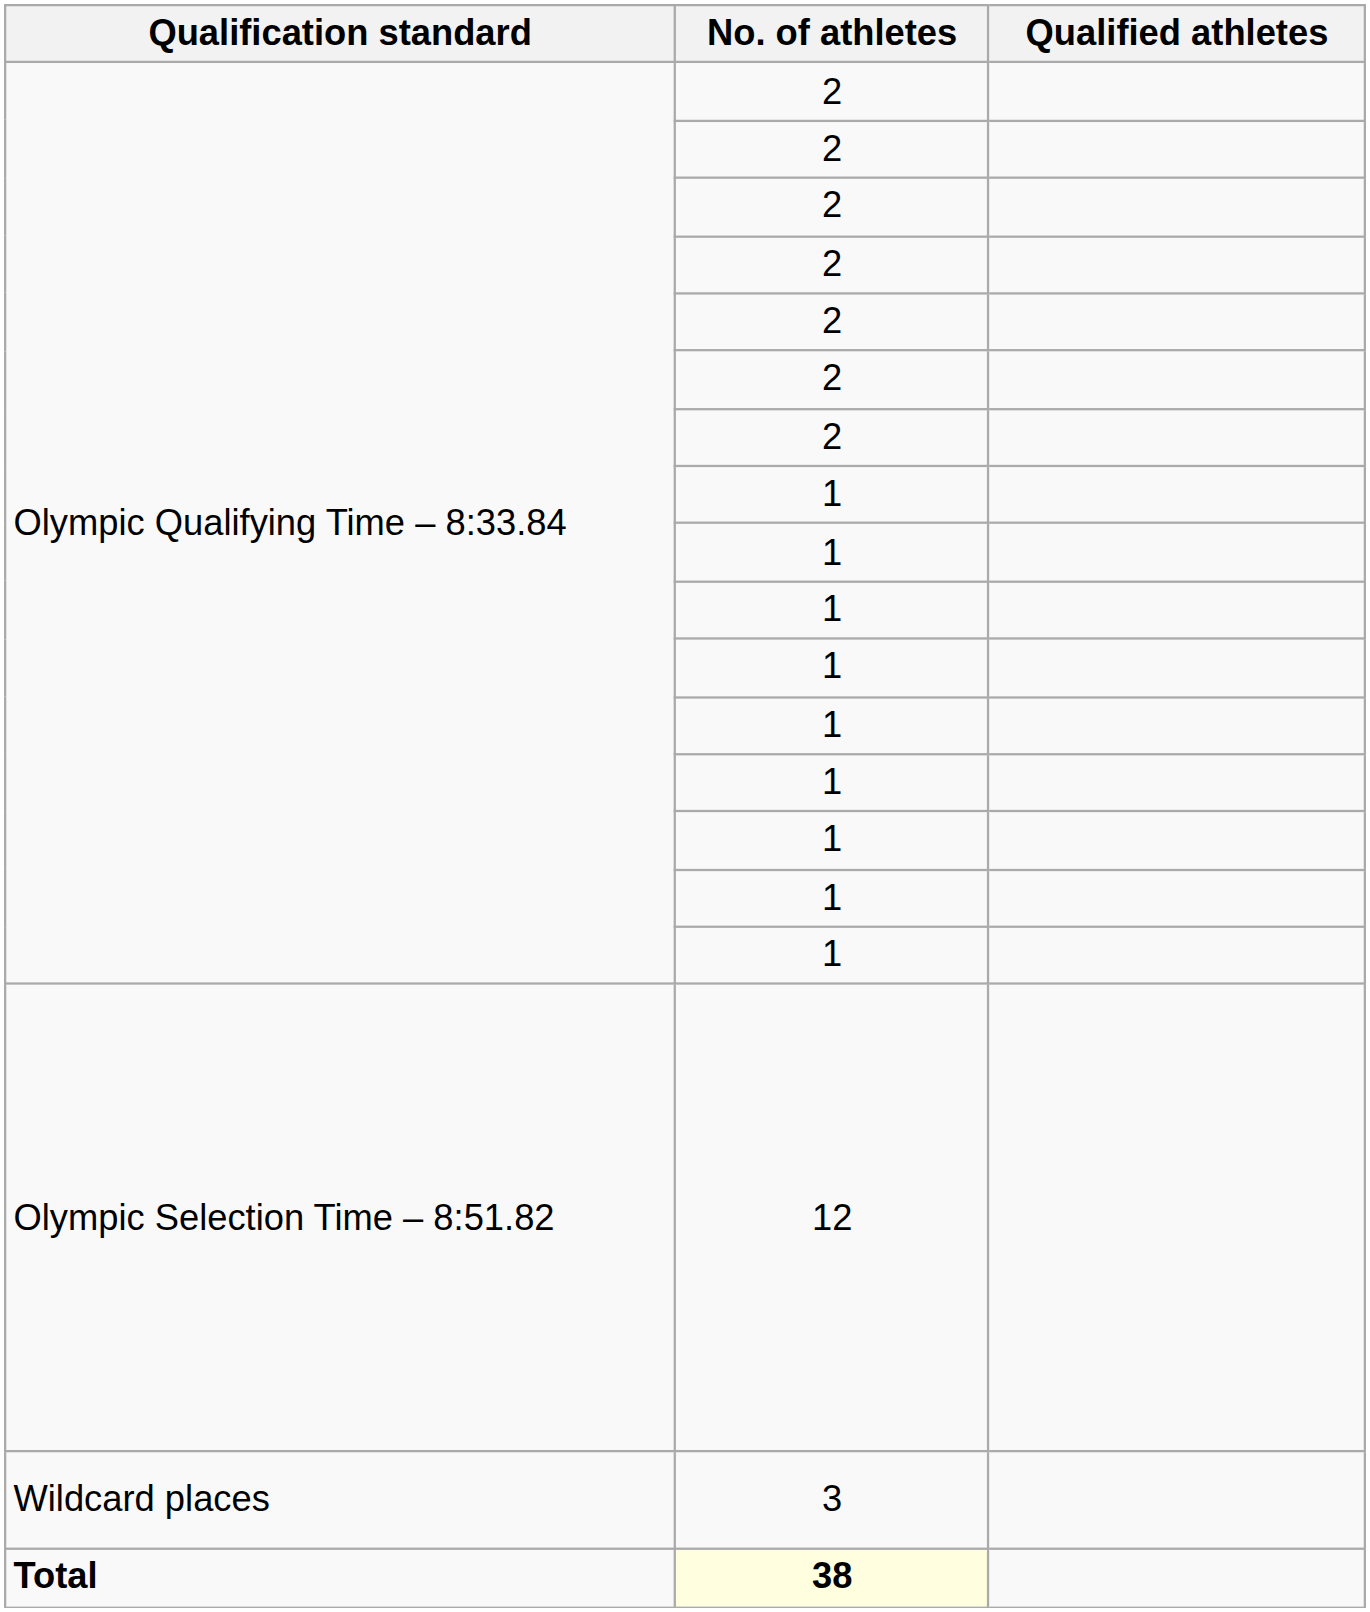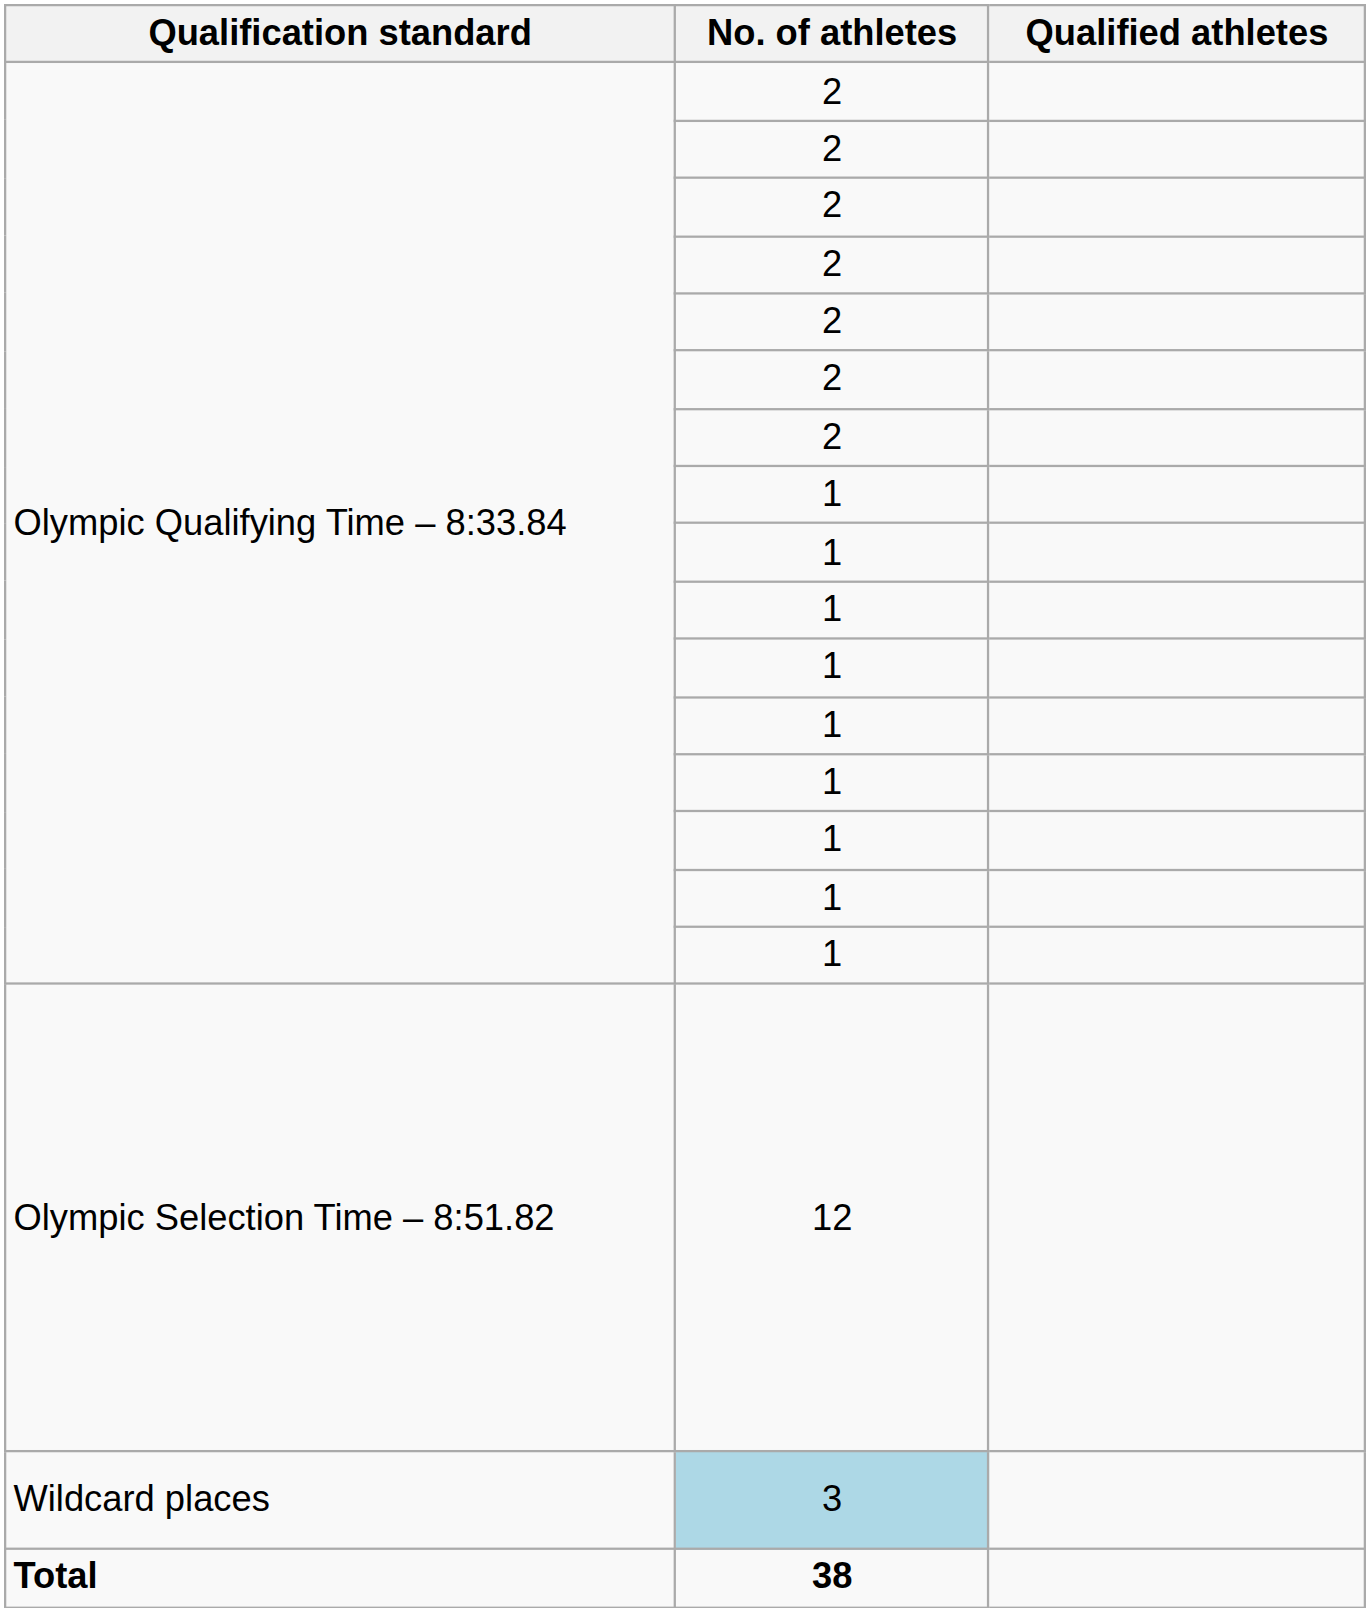(832, 1499) no background -> (832, 1499) lightblue background
(832, 1577) lightyellow background -> (832, 1577) no background
